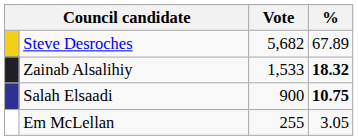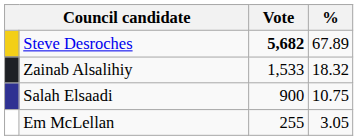(286, 43) normal -> (286, 43) bold
(330, 69) bold -> (330, 69) normal
(330, 95) bold -> (330, 95) normal
